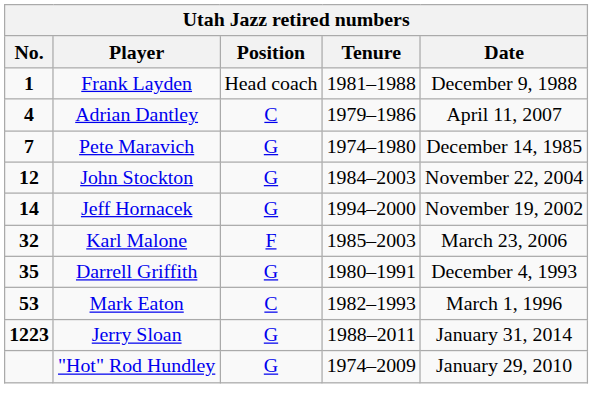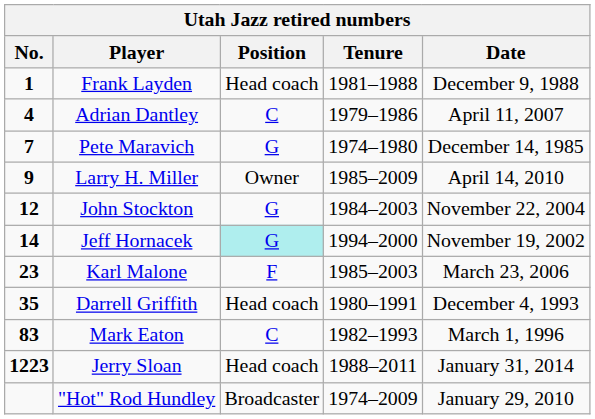+ row: (137, 177)
(271, 209) no background -> (272, 240) paleturquoise background
(29, 240) 32 -> (29, 271) 23
(271, 271) G -> (272, 303) Head coach
(29, 303) 53 -> (29, 334) 83
(271, 334) G -> (272, 366) Head coach
(271, 366) G -> (272, 397) Broadcaster
